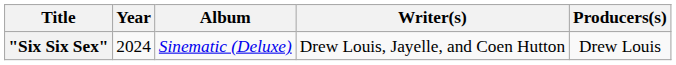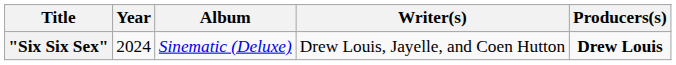(620, 45) normal -> (620, 45) bold
